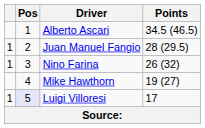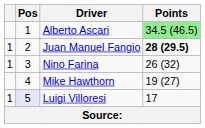(171, 30) no background -> (171, 30) lightgreen background
(167, 47) normal -> (167, 47) bold
